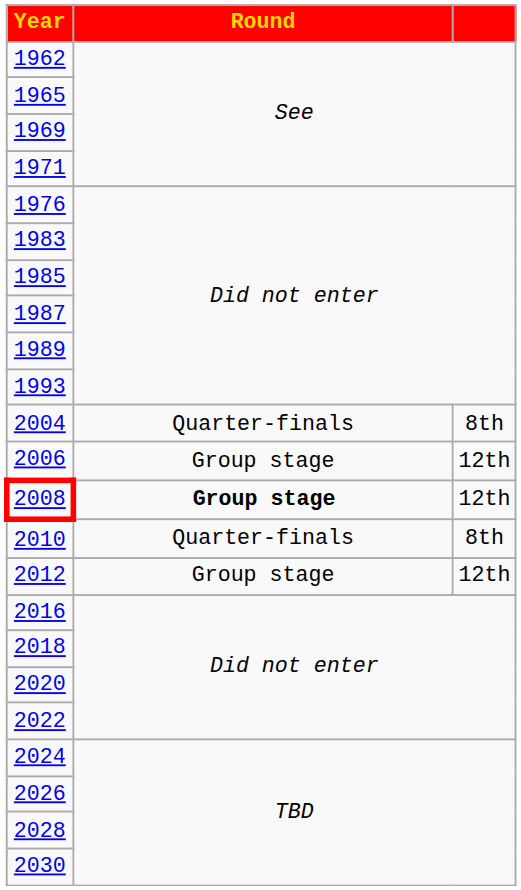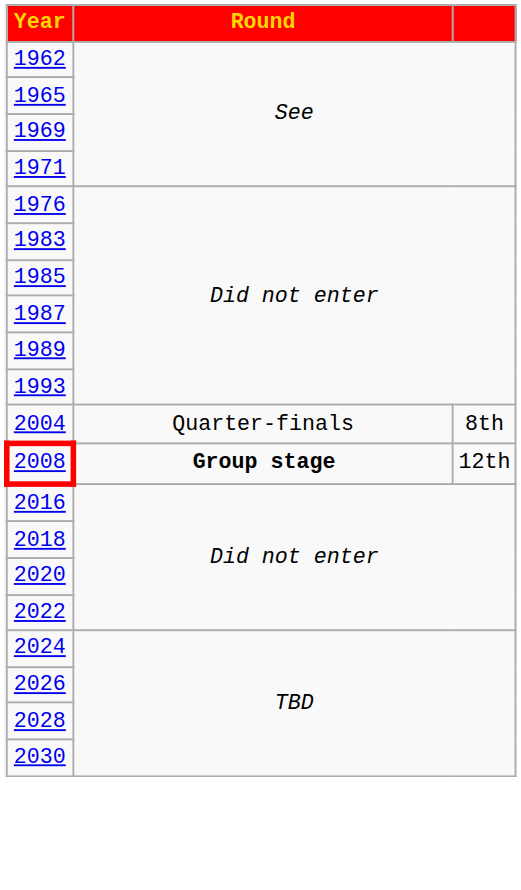- row: (40, 459)
- row: (40, 539)
- row: (40, 576)
